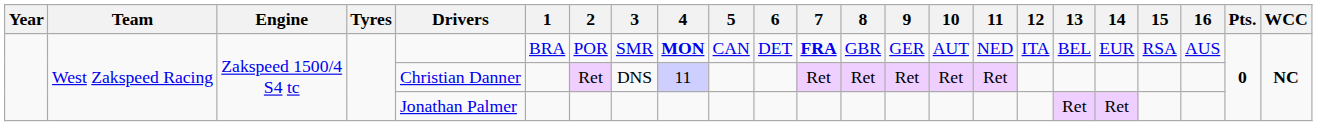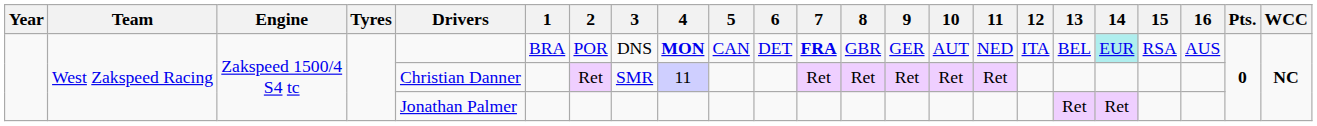(635, 48) SMR -> (635, 48) DNS
(1117, 48) no background -> (1117, 48) paleturquoise background
(635, 77) DNS -> (635, 77) SMR
